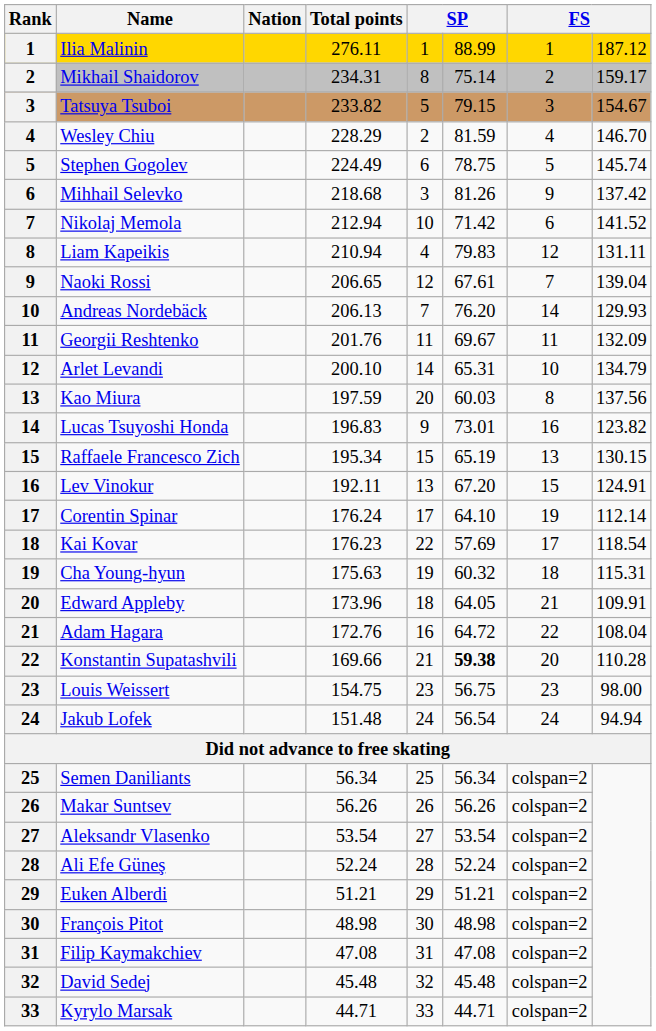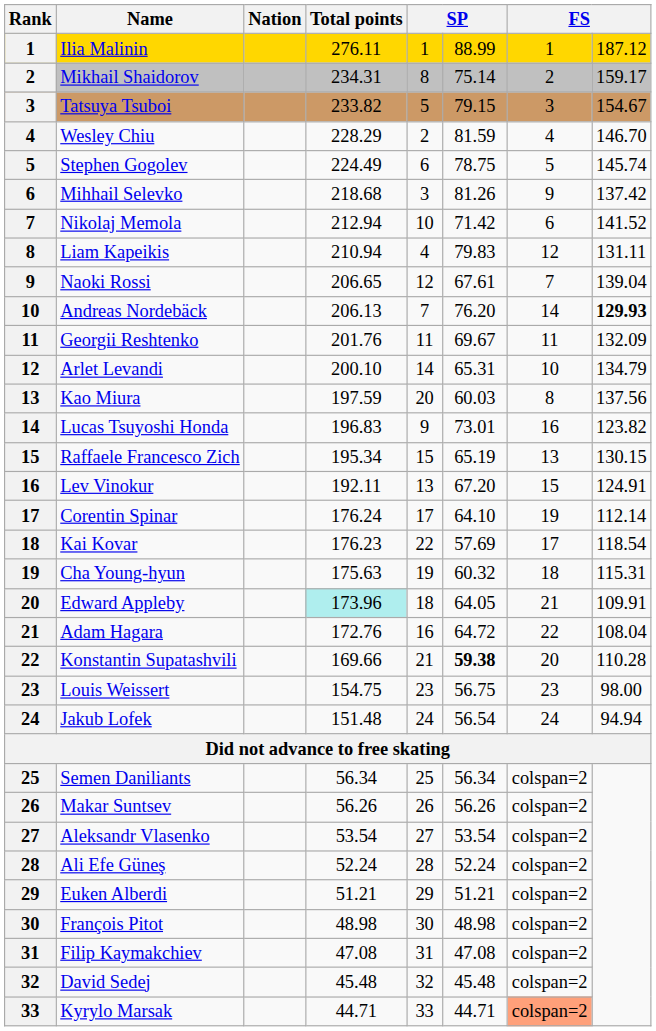(621, 310) normal -> (621, 310) bold
(356, 602) no background -> (356, 602) paleturquoise background
(550, 1011) no background -> (550, 1011) lightsalmon background
